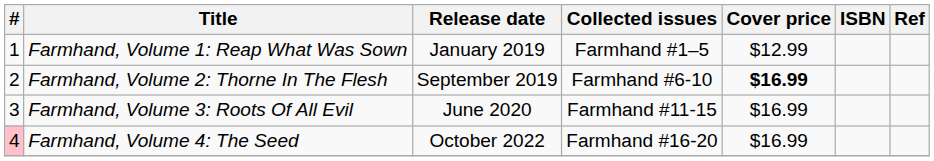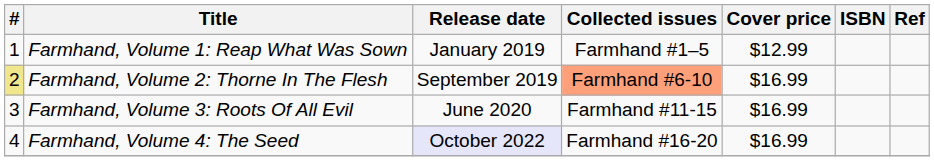(14, 79) no background -> (14, 79) khaki background
(642, 79) no background -> (642, 79) lightsalmon background
(779, 79) bold -> (779, 79) normal
(14, 140) pink background -> (14, 140) no background
(487, 140) no background -> (487, 140) lavender background
